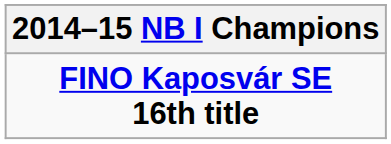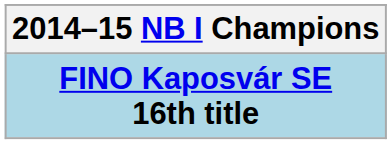(196, 95) no background -> (196, 95) lightblue background
